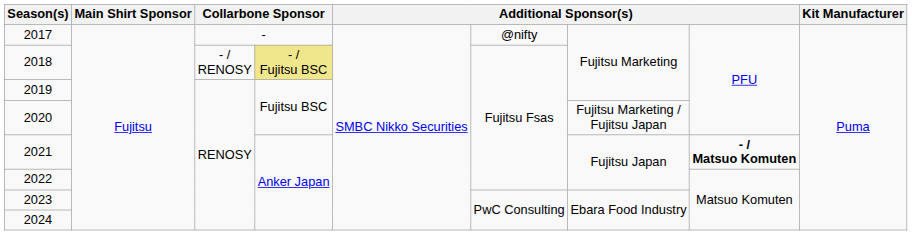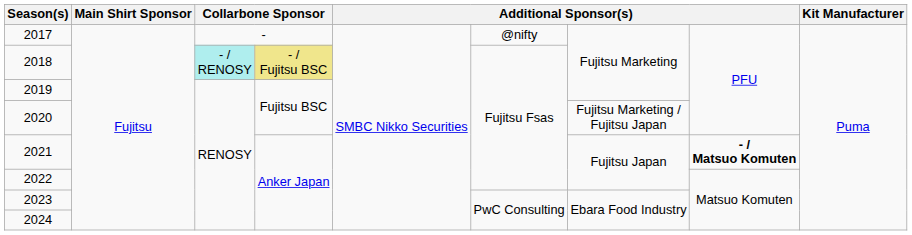(225, 62) no background -> (225, 62) paleturquoise background
